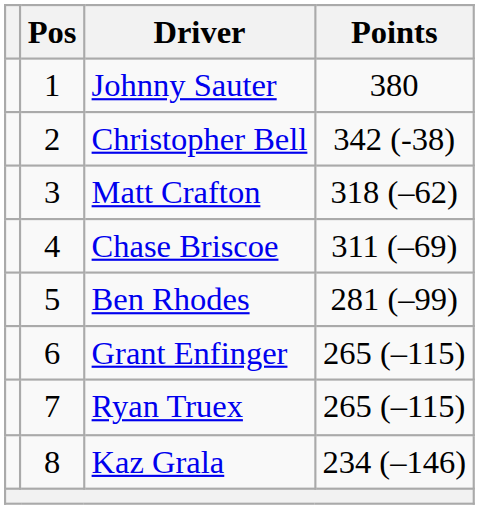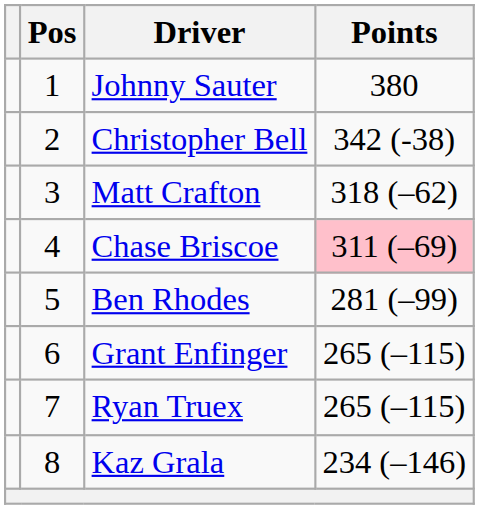(394, 246) no background -> (394, 246) pink background
